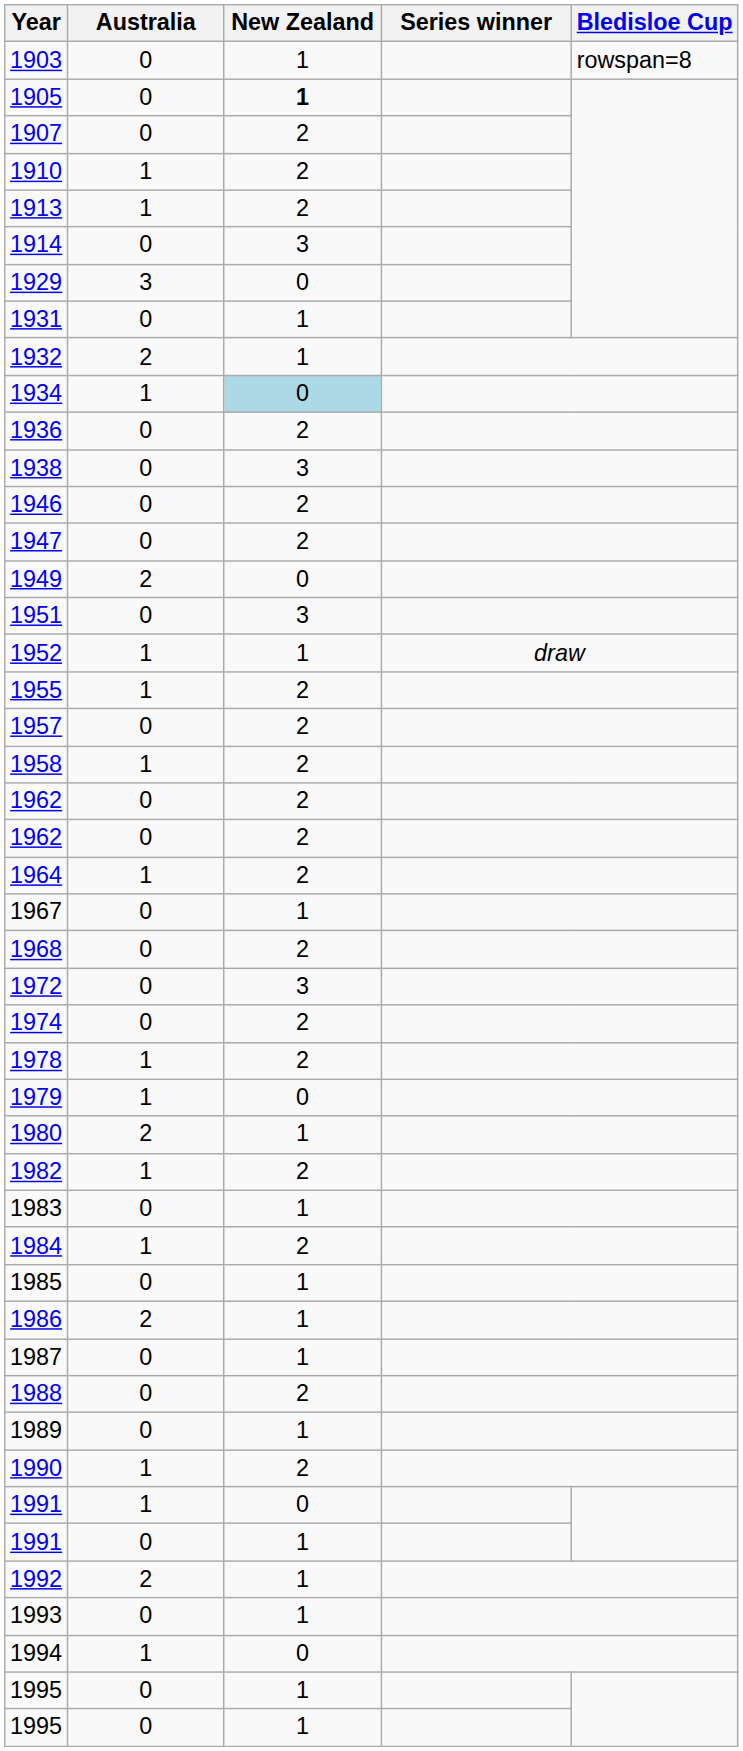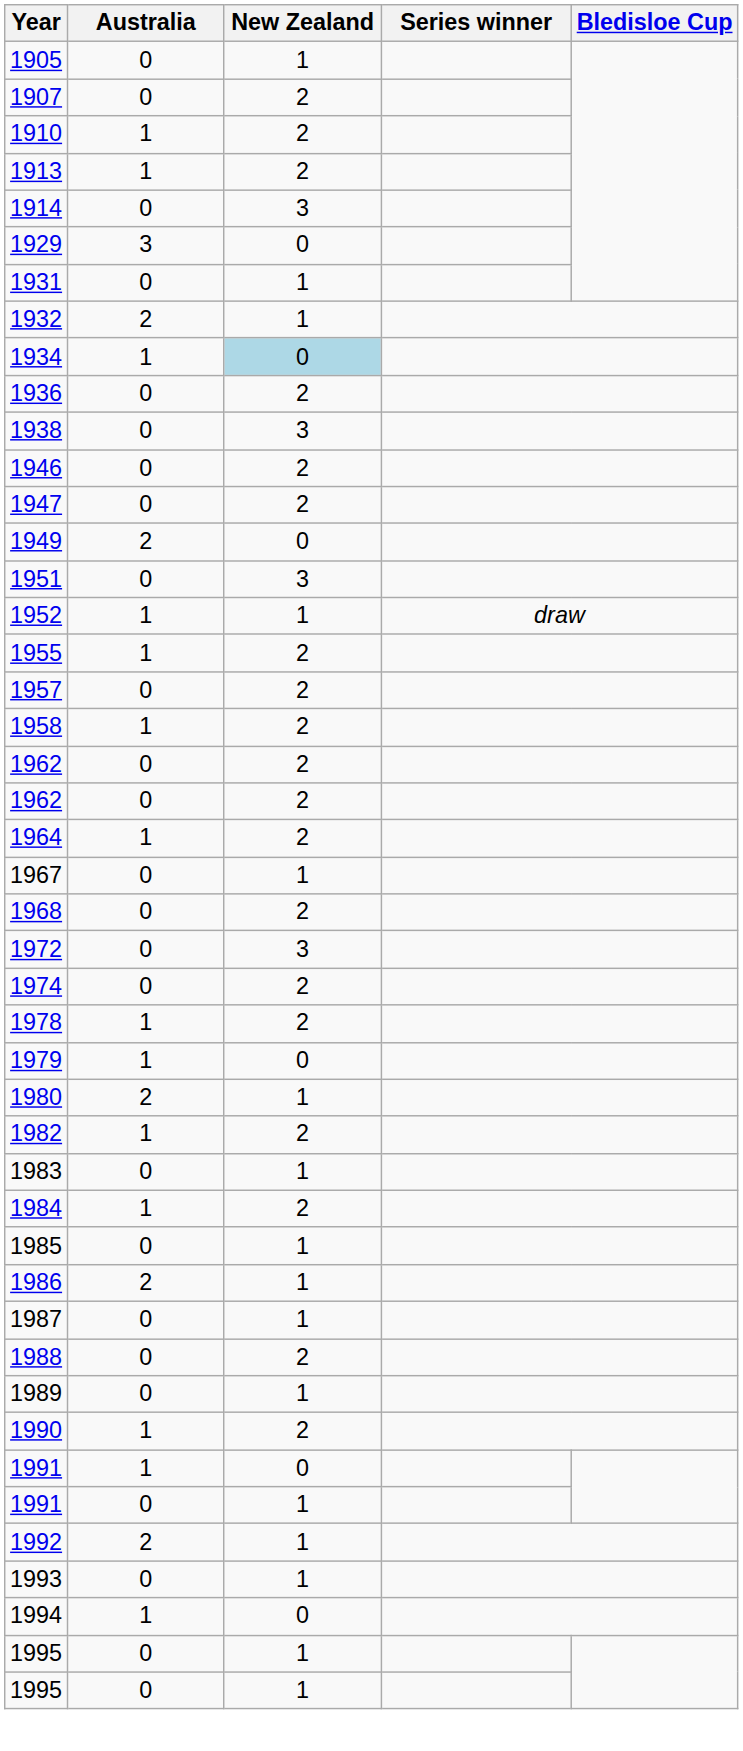- row: (36, 60)
(303, 97) bold -> (303, 60) normal
